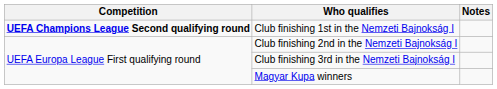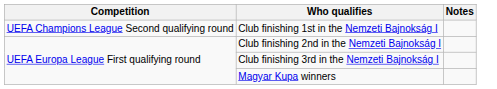(128, 28) bold -> (120, 28) normal
